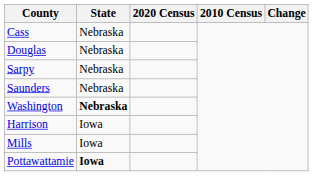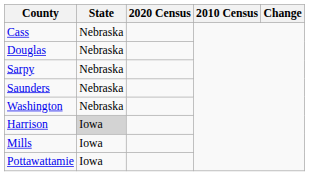(103, 106) bold -> (101, 106) normal
(91, 124) no background -> (91, 124) lightgrey background
(92, 161) bold -> (91, 161) normal
